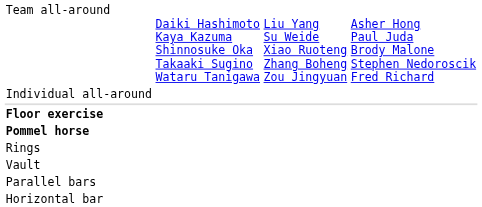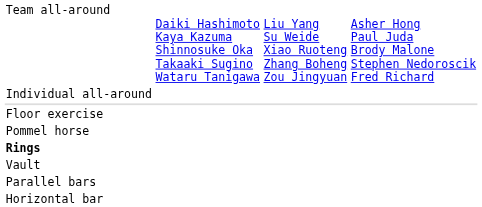(54, 114) bold -> (54, 114) normal
(47, 131) bold -> (47, 131) normal
(23, 148) normal -> (23, 148) bold
